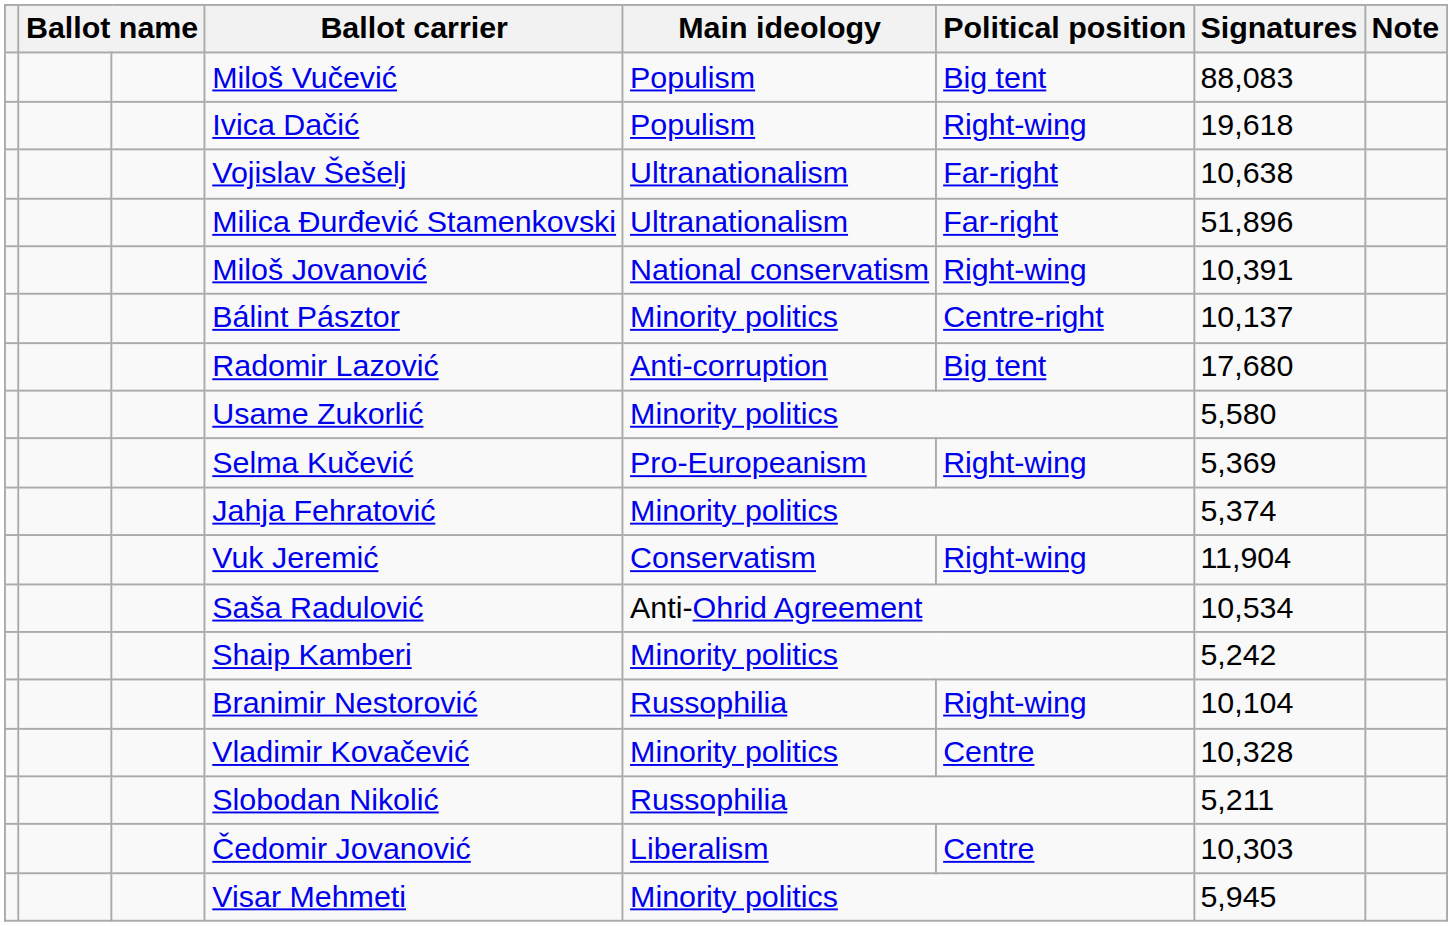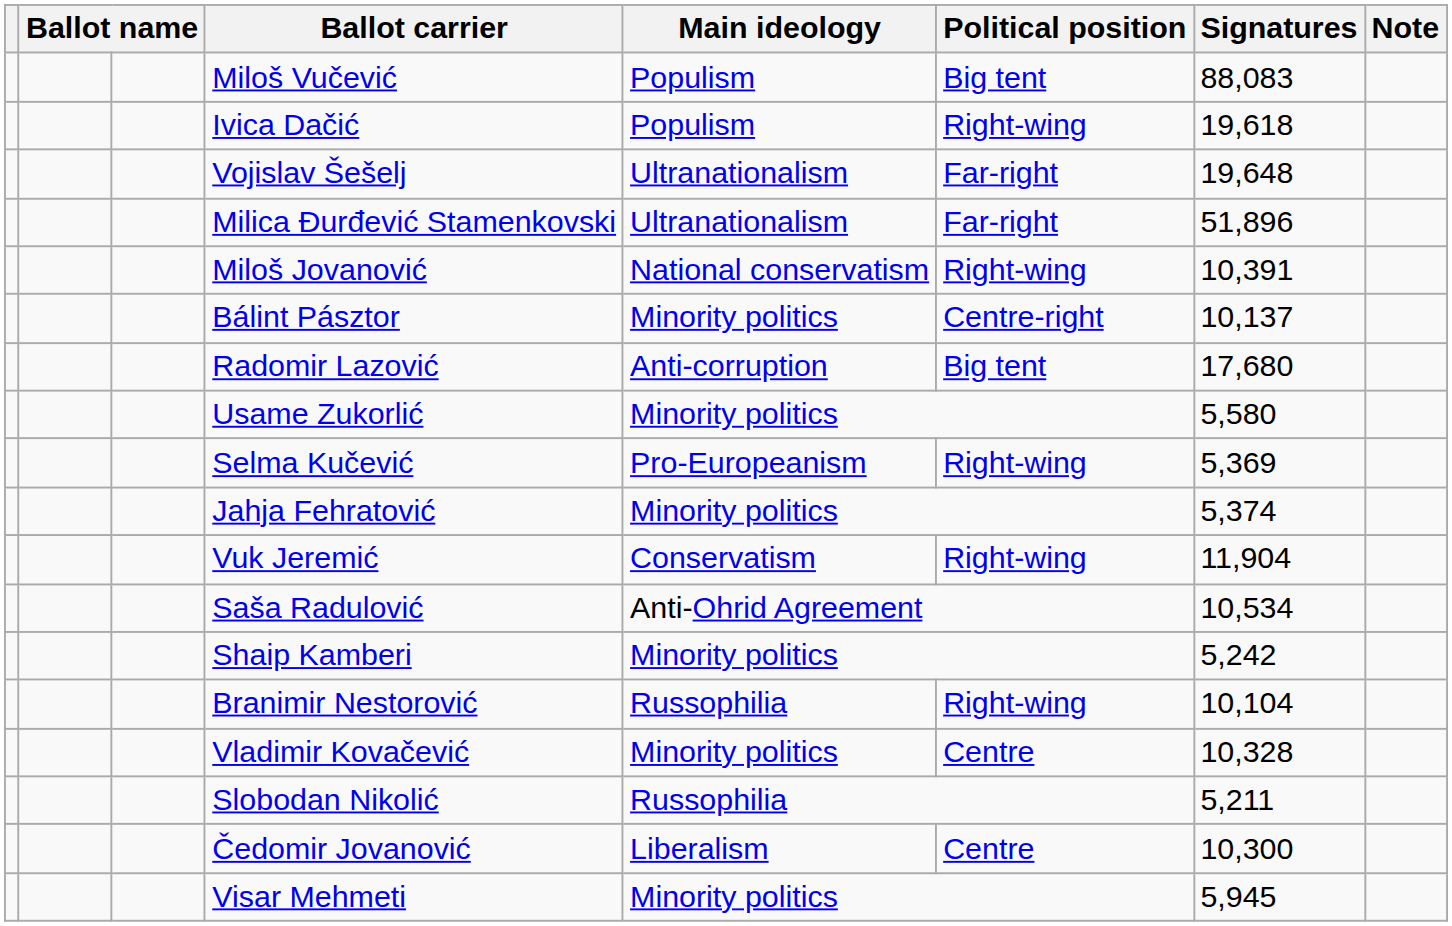(1247, 173) 10,638 -> (1247, 173) 19,648
(1247, 848) 10,303 -> (1247, 848) 10,300
